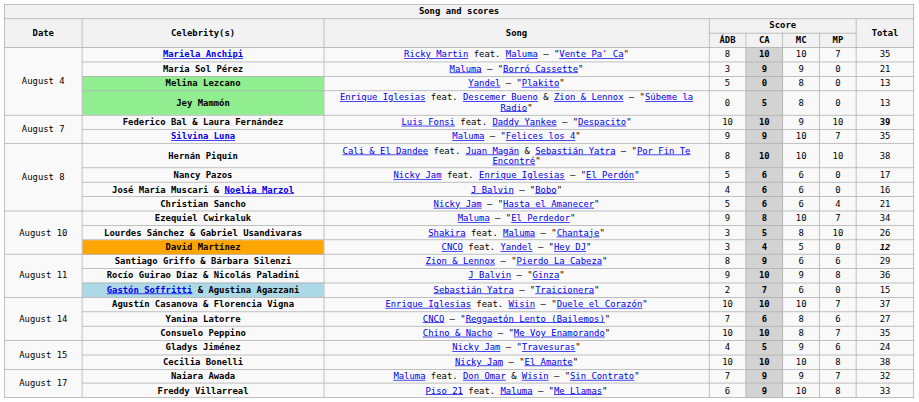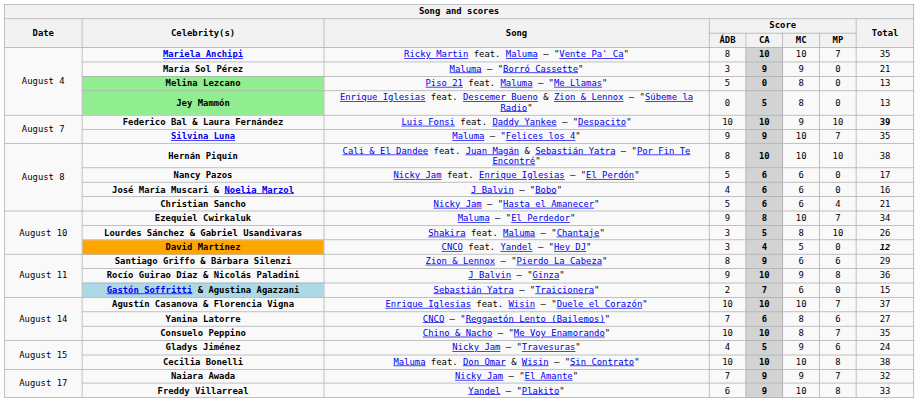(516, 84) Yandel – "Plakito" -> (516, 84) Piso 21 feat. Maluma – "Me Llamas"
(516, 362) Nicky Jam – "El Amante" -> (516, 362) Maluma feat. Don Omar & Wisin – "Sin Contrato"
(516, 377) Maluma feat. Don Omar & Wisin – "Sin Contrato" -> (516, 377) Nicky Jam – "El Amante"
(516, 391) Piso 21 feat. Maluma – "Me Llamas" -> (516, 391) Yandel – "Plakito"
